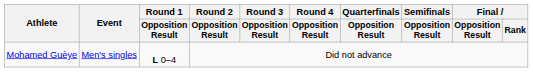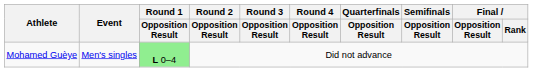(164, 60) no background -> (164, 60) lightgreen background
